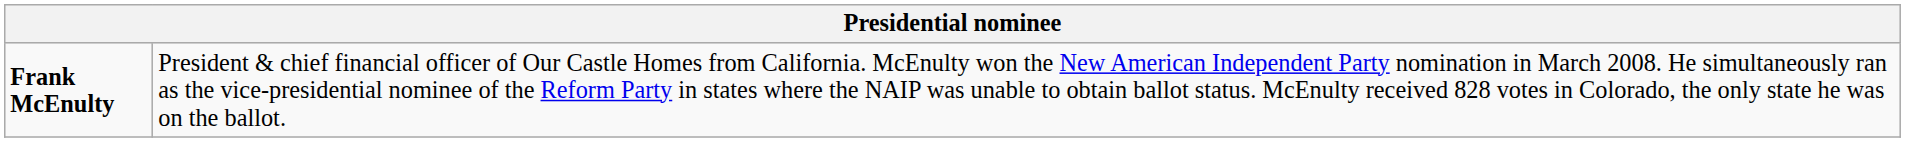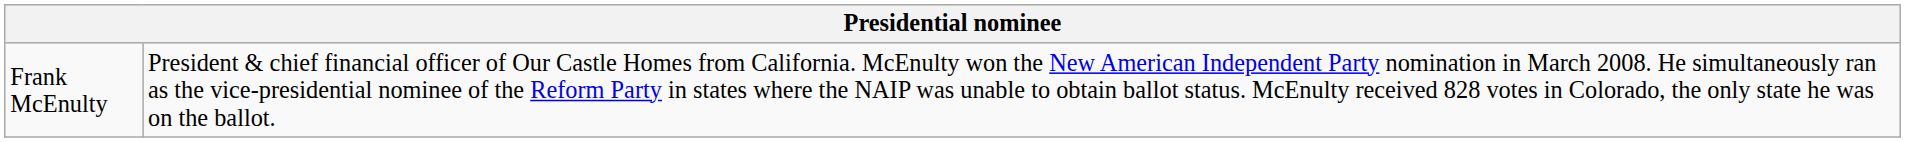(62, 89) bold -> (59, 89) normal
